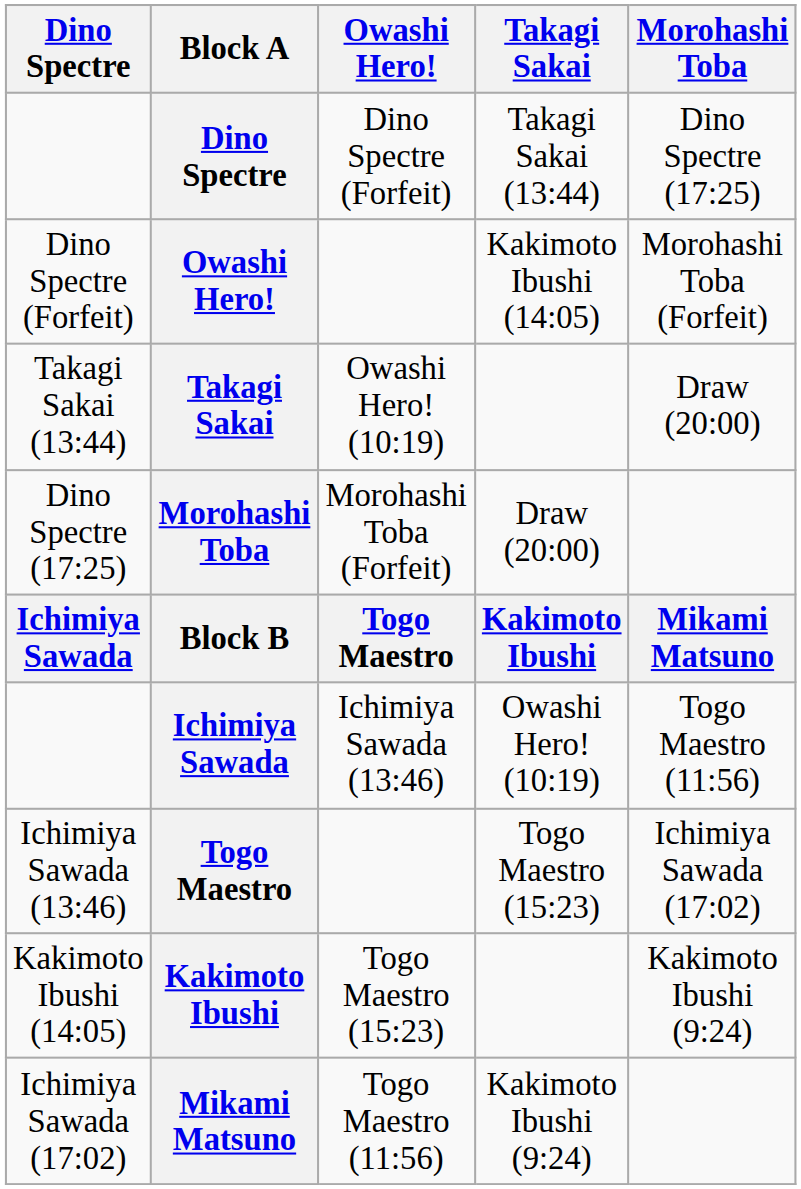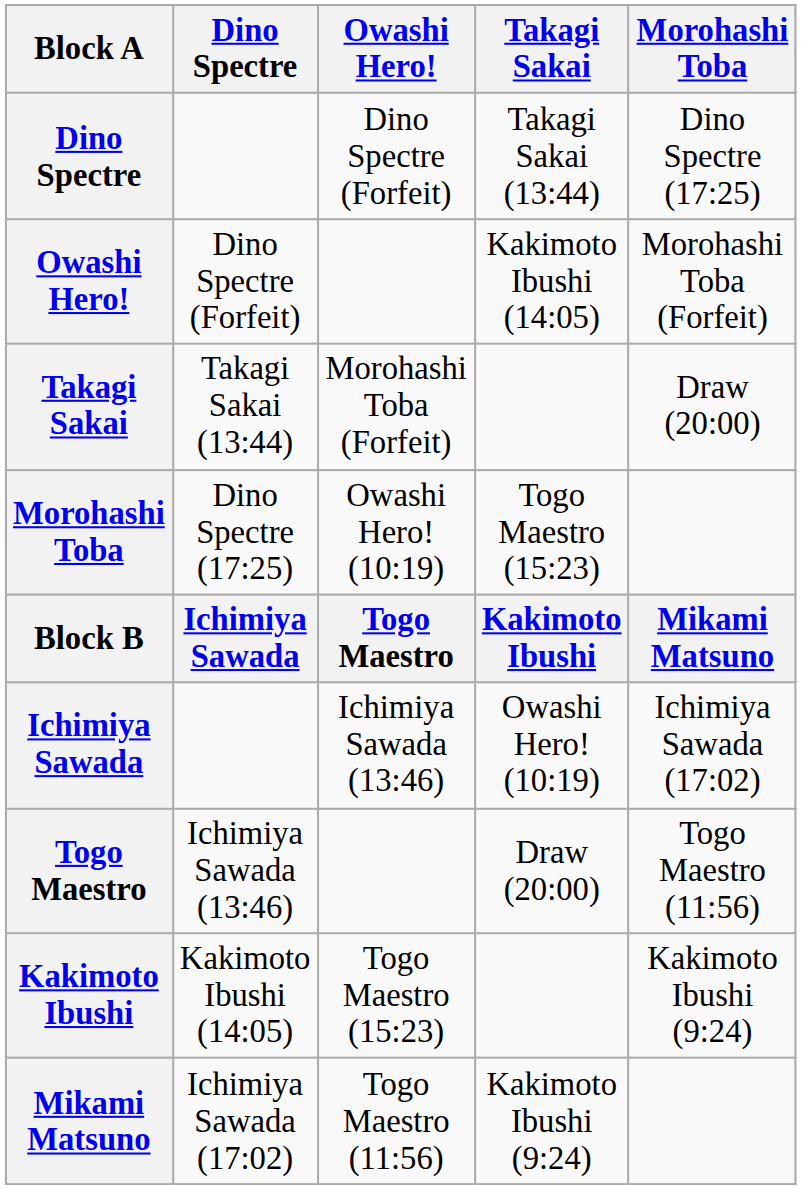columns swapped: (234, 48) <-> (78, 48)
(396, 405) Owashi Hero! (10:19) -> (396, 405) Morohashi Toba (Forfeit)
(396, 531) Morohashi Toba (Forfeit) -> (396, 531) Owashi Hero! (10:19)
(552, 531) Draw (20:00) -> (552, 531) Togo Maestro (15:23)
(712, 744) Togo Maestro (11:56) -> (712, 744) Ichimiya Sawada (17:02)
(552, 870) Togo Maestro (15:23) -> (552, 870) Draw (20:00)
(712, 870) Ichimiya Sawada (17:02) -> (712, 870) Togo Maestro (11:56)
